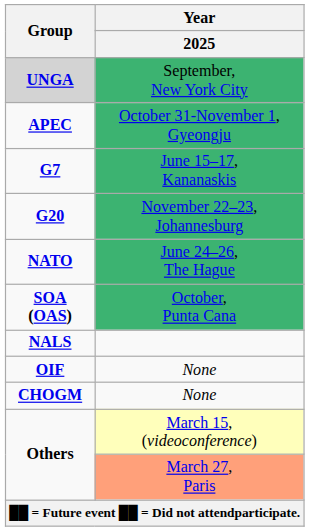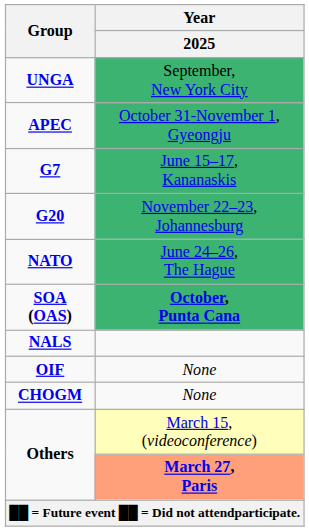(50, 79) lightgrey background -> (50, 79) no background
(199, 306) normal -> (199, 306) bold
(199, 476) normal -> (199, 476) bold
